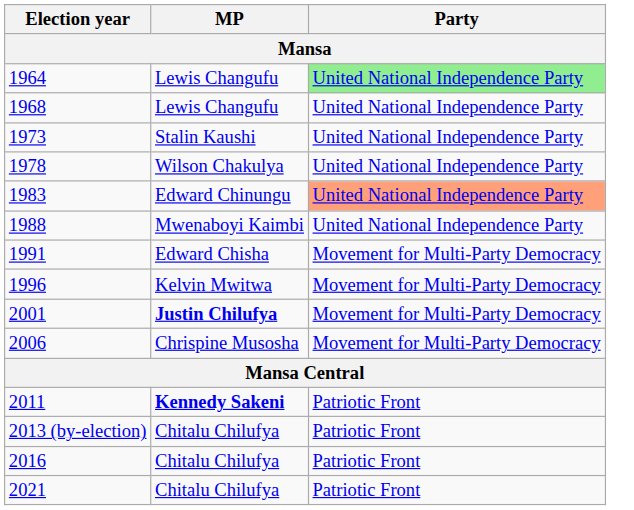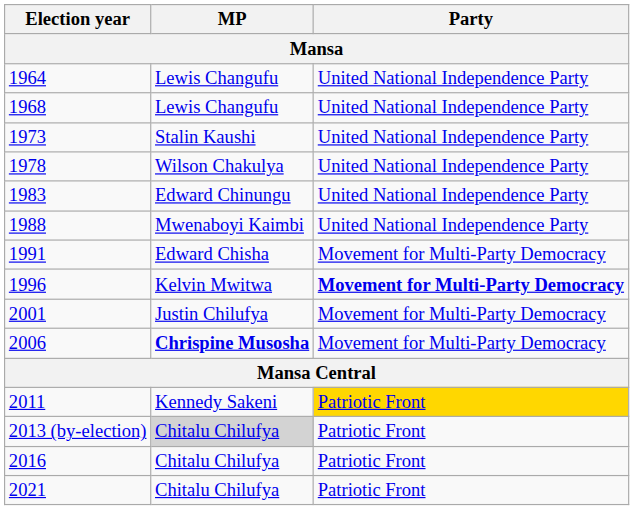(448, 78) lightgreen background -> (453, 78) no background
(448, 195) lightsalmon background -> (453, 195) no background
(457, 284) normal -> (471, 284) bold
(216, 313) bold -> (211, 313) normal
(227, 343) normal -> (232, 343) bold
(220, 401) bold -> (216, 401) normal
(366, 401) no background -> (372, 401) gold background
(217, 431) no background -> (217, 431) lightgrey background
